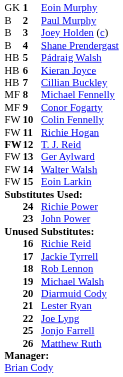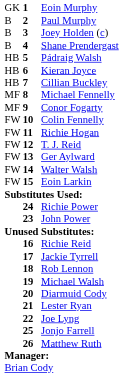(13, 144) bold -> (12, 144) normal
